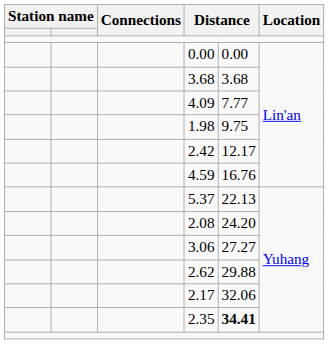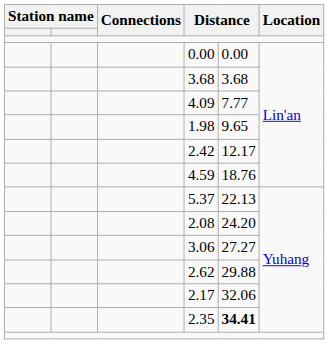(235, 126) 9.75 -> (235, 126) 9.65
(239, 175) 16.76 -> (239, 175) 18.76
